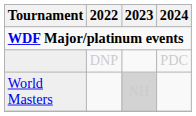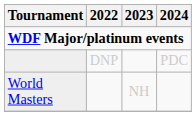(139, 91) lightgrey background -> (139, 91) no background
